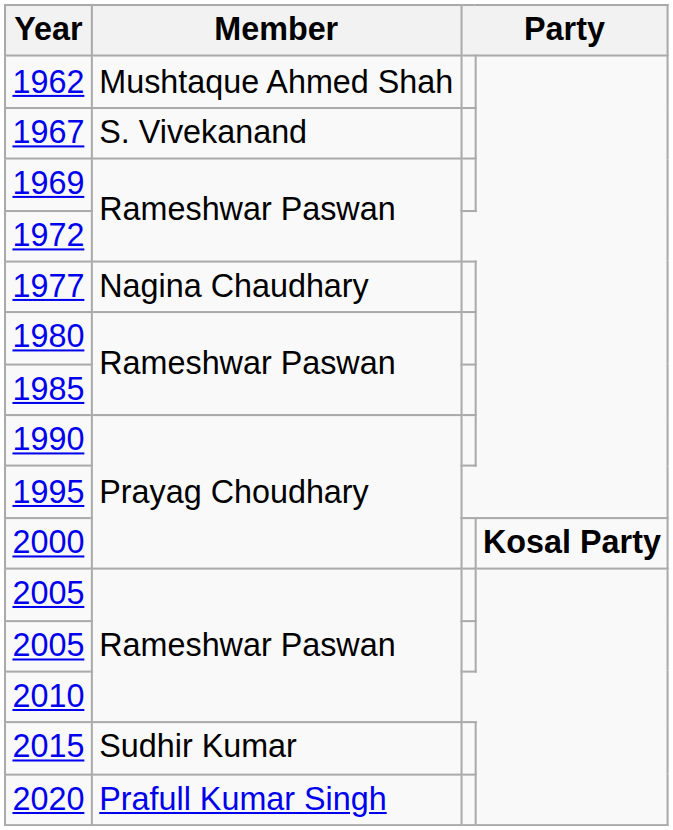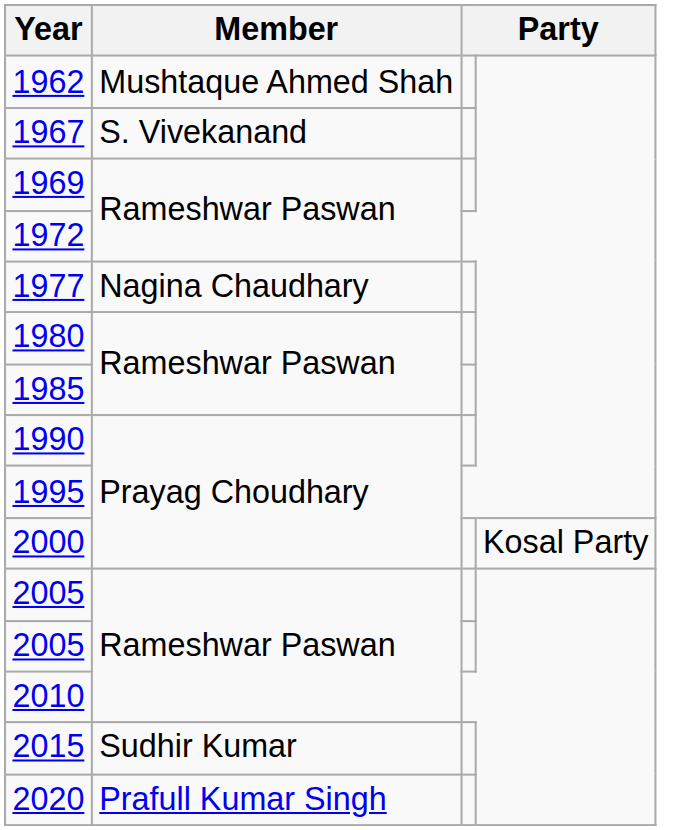(572, 542) bold -> (566, 542) normal
